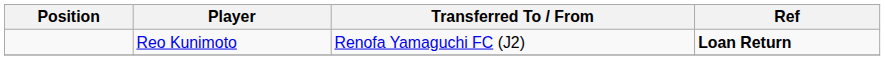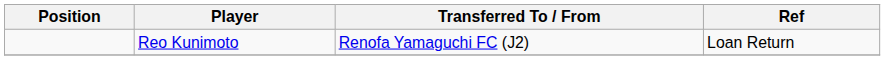(745, 42) bold -> (751, 42) normal
